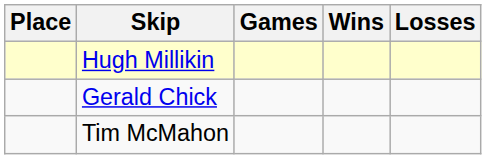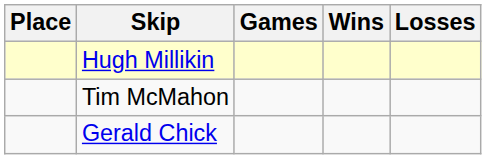rows swapped: (149, 97) <-> (155, 134)
